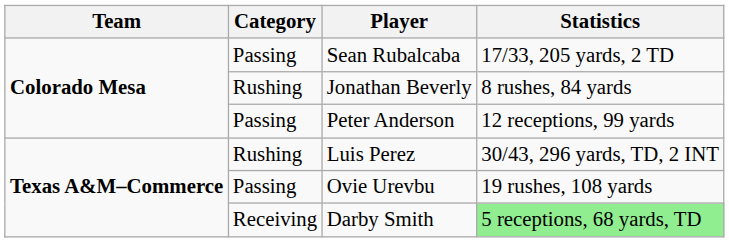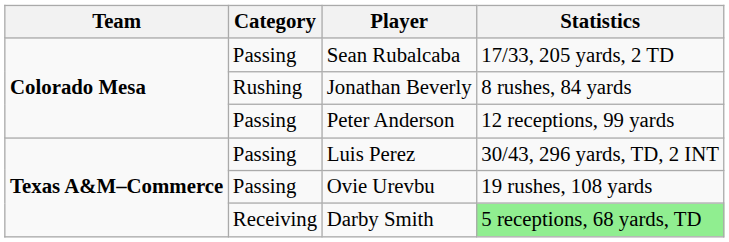(267, 153) Rushing -> (265, 153) Passing
